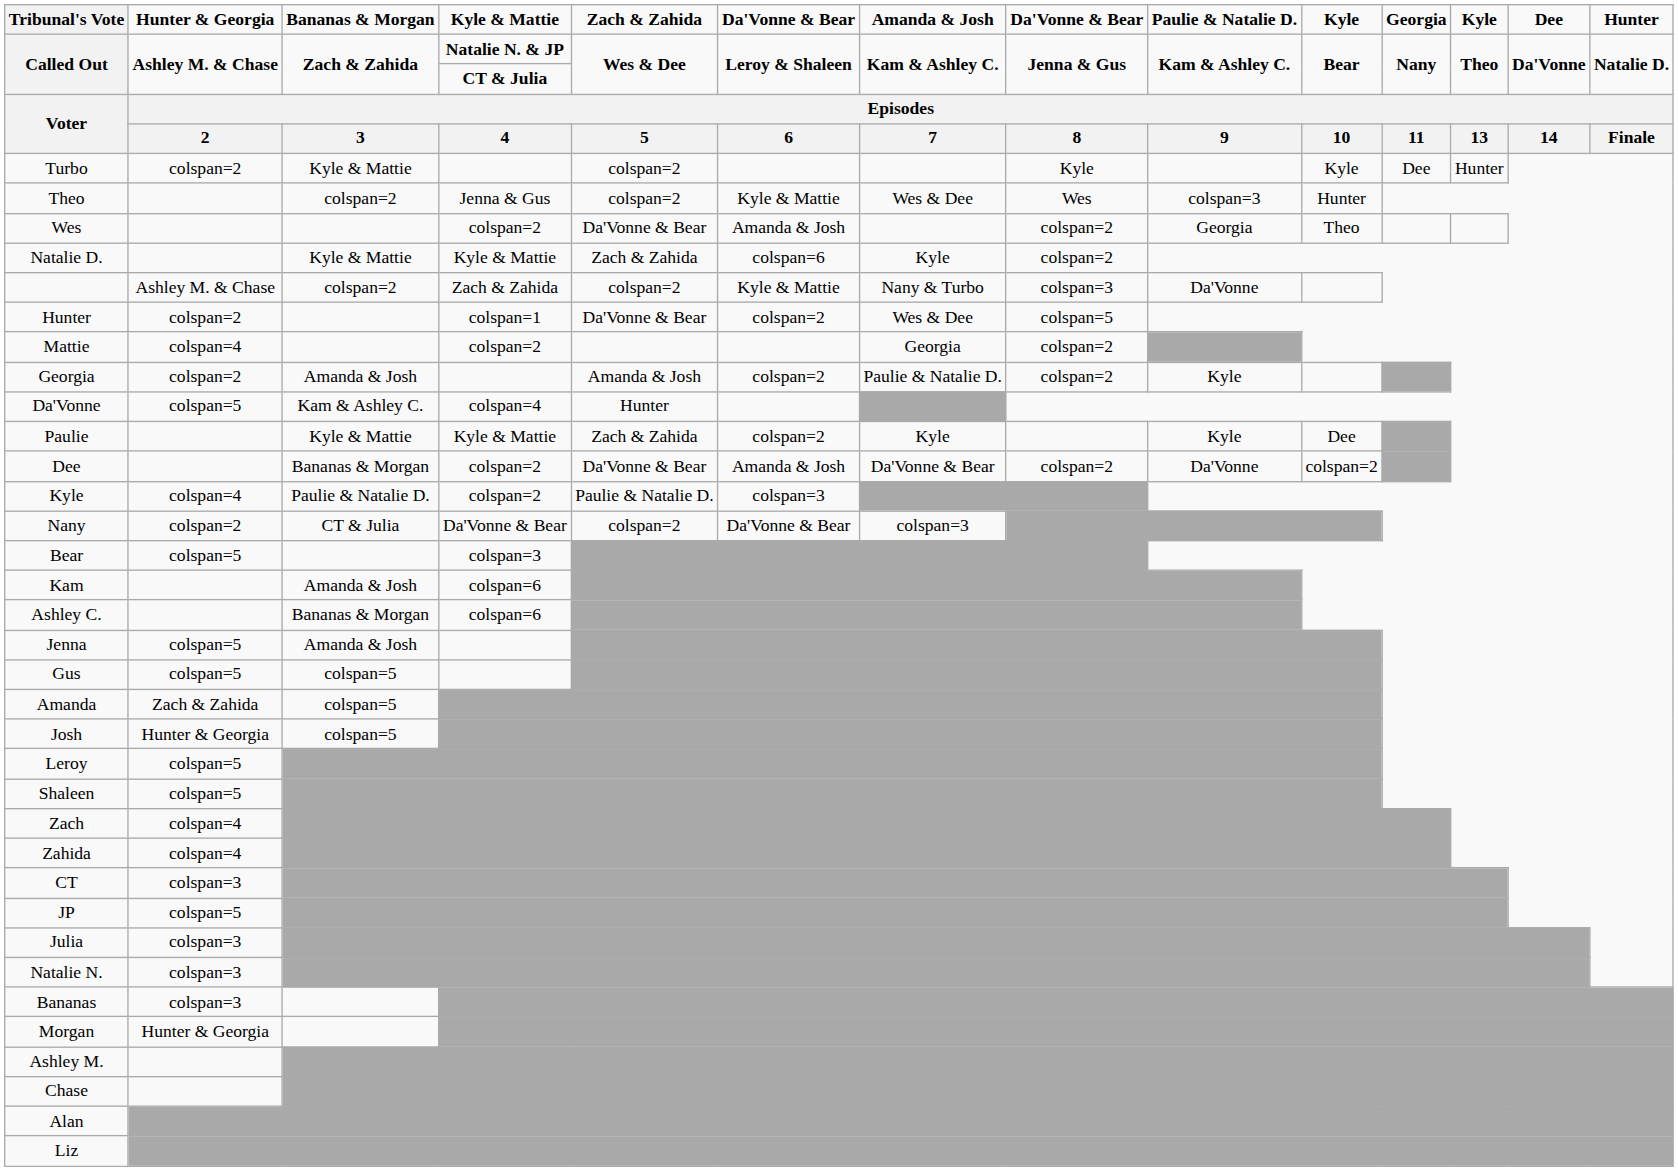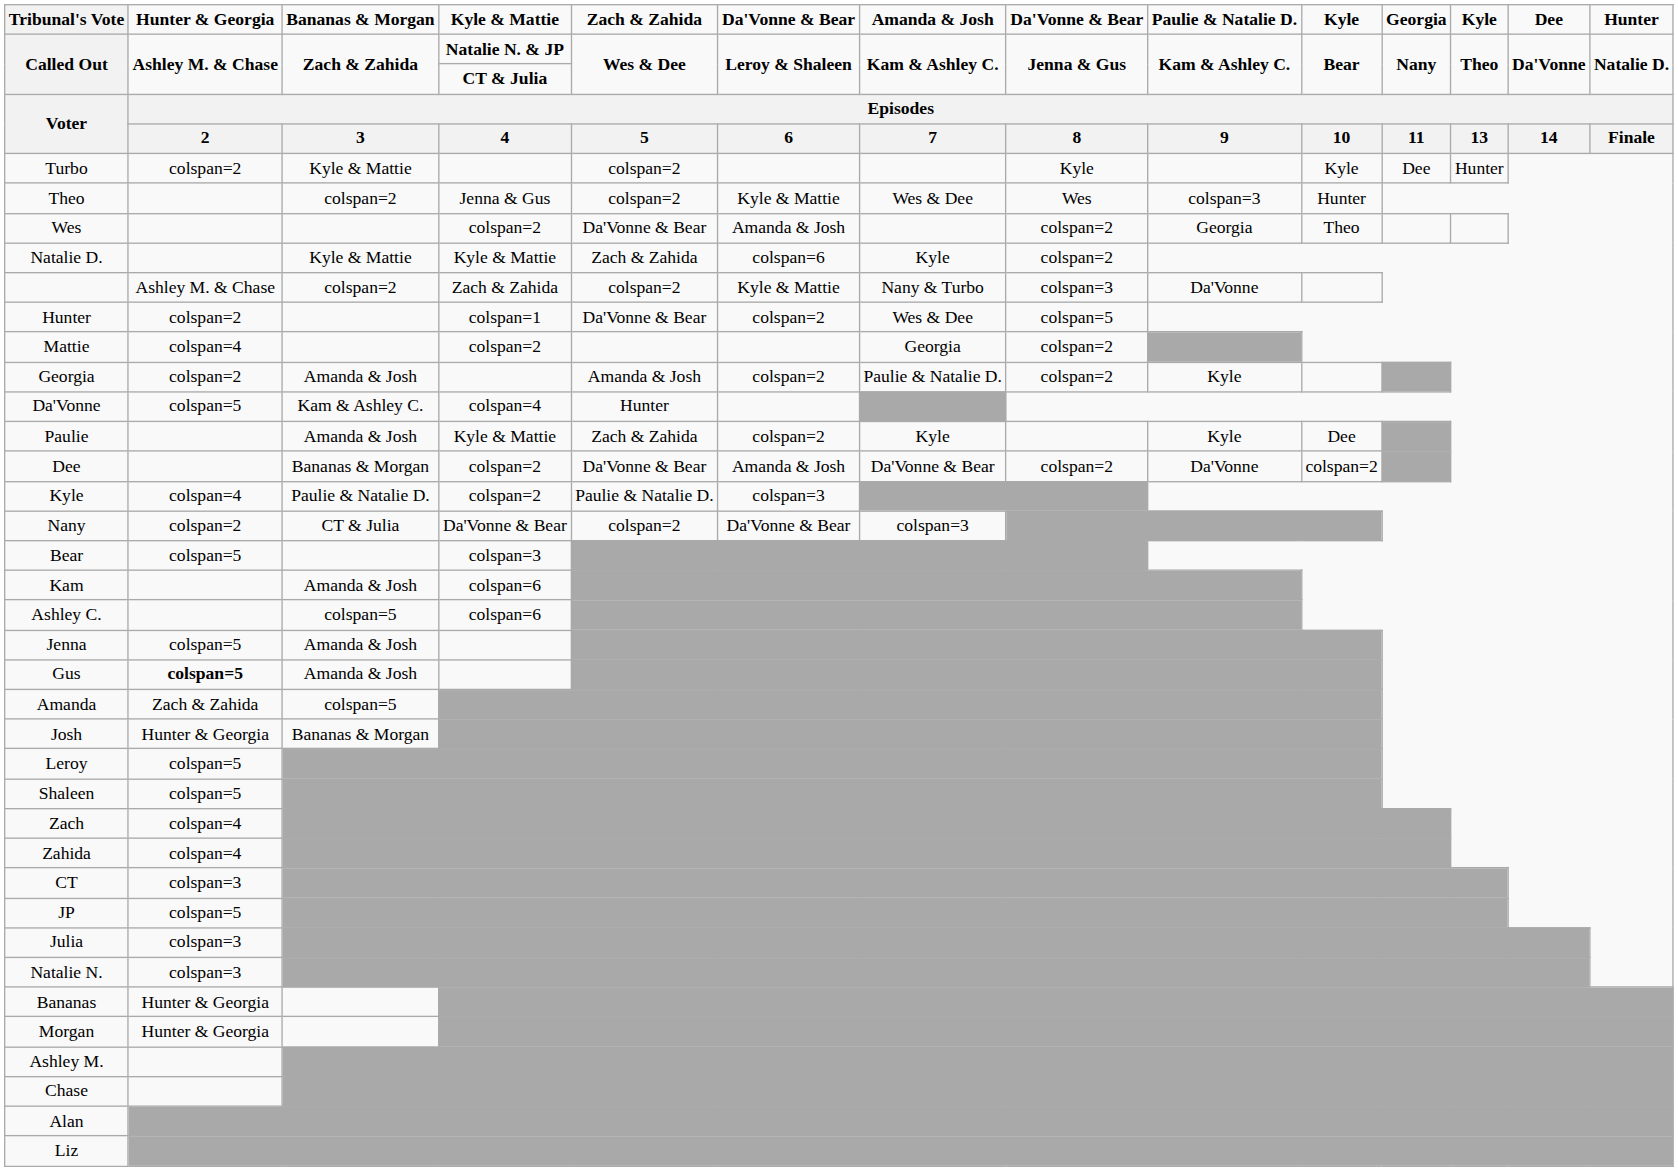(360, 436) Kyle & Mattie -> (360, 436) Amanda & Josh
(360, 614) Bananas & Morgan -> (360, 614) colspan=5
(205, 674) normal -> (205, 674) bold
(360, 674) colspan=5 -> (360, 674) Amanda & Josh
(360, 734) colspan=5 -> (360, 734) Bananas & Morgan
(205, 1002) colspan=3 -> (205, 1002) Hunter & Georgia
